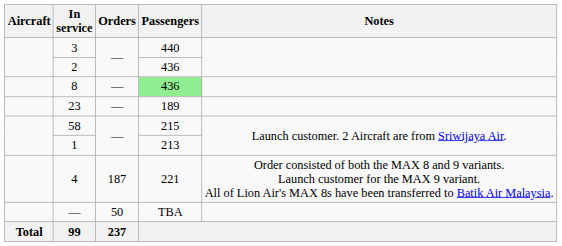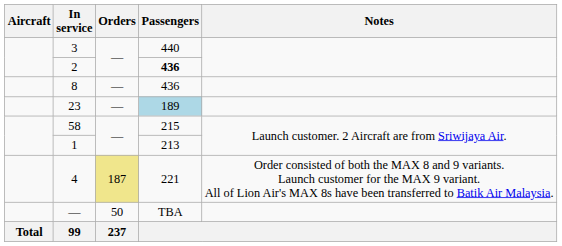(170, 67) normal -> (170, 67) bold
(170, 86) lightgreen background -> (170, 86) no background
(170, 106) no background -> (170, 106) lightblue background
(117, 178) no background -> (117, 178) khaki background
